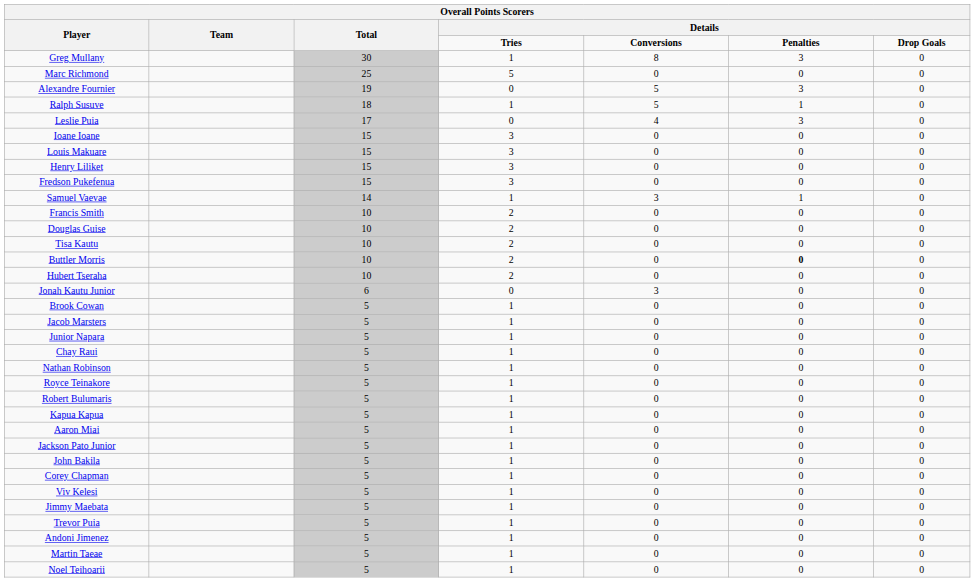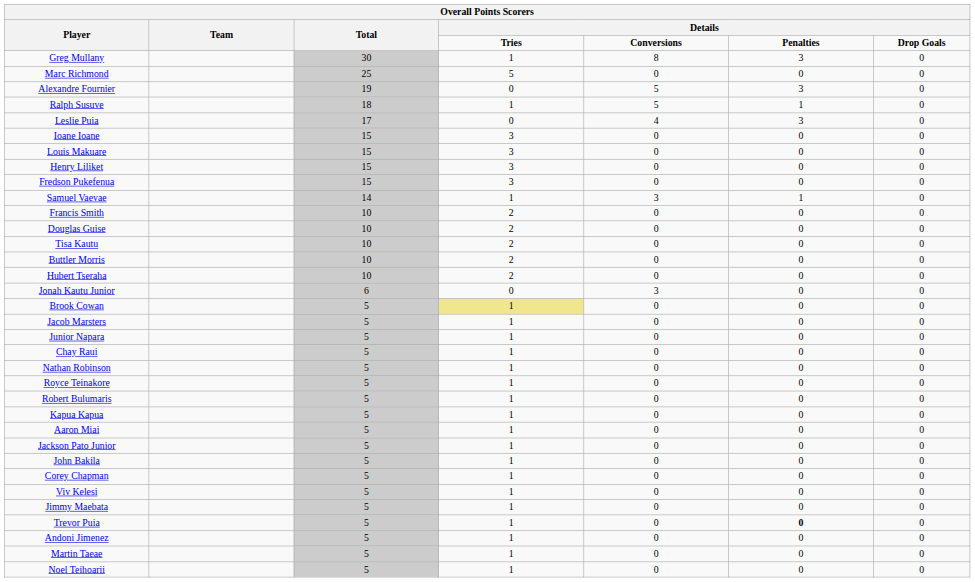(801, 259) bold -> (801, 259) normal
(511, 306) no background -> (511, 306) khaki background
(801, 523) normal -> (801, 523) bold
